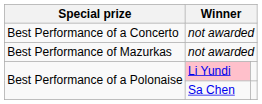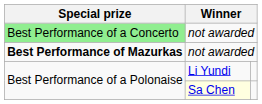(93, 33) no background -> (93, 33) lightgreen background
(90, 52) normal -> (95, 52) bold
(209, 71) pink background -> (209, 71) no background
(211, 90) no background -> (211, 90) lightyellow background
